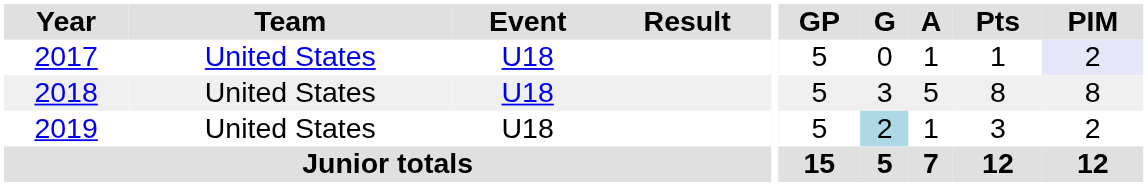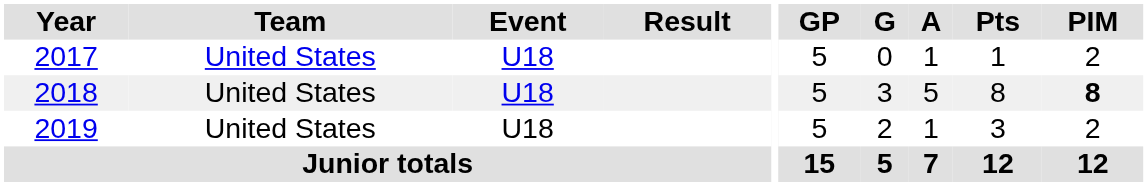(1093, 57) lavender background -> (1093, 57) no background
(1093, 92) normal -> (1093, 92) bold
(885, 128) lightblue background -> (885, 128) no background
